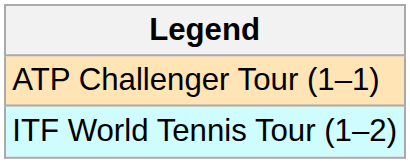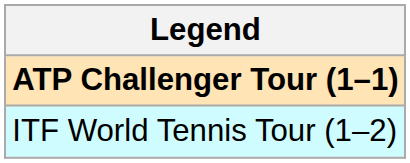(196, 79) normal -> (205, 79) bold
